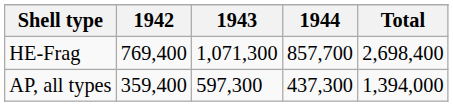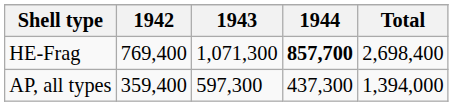(320, 52) normal -> (320, 52) bold
